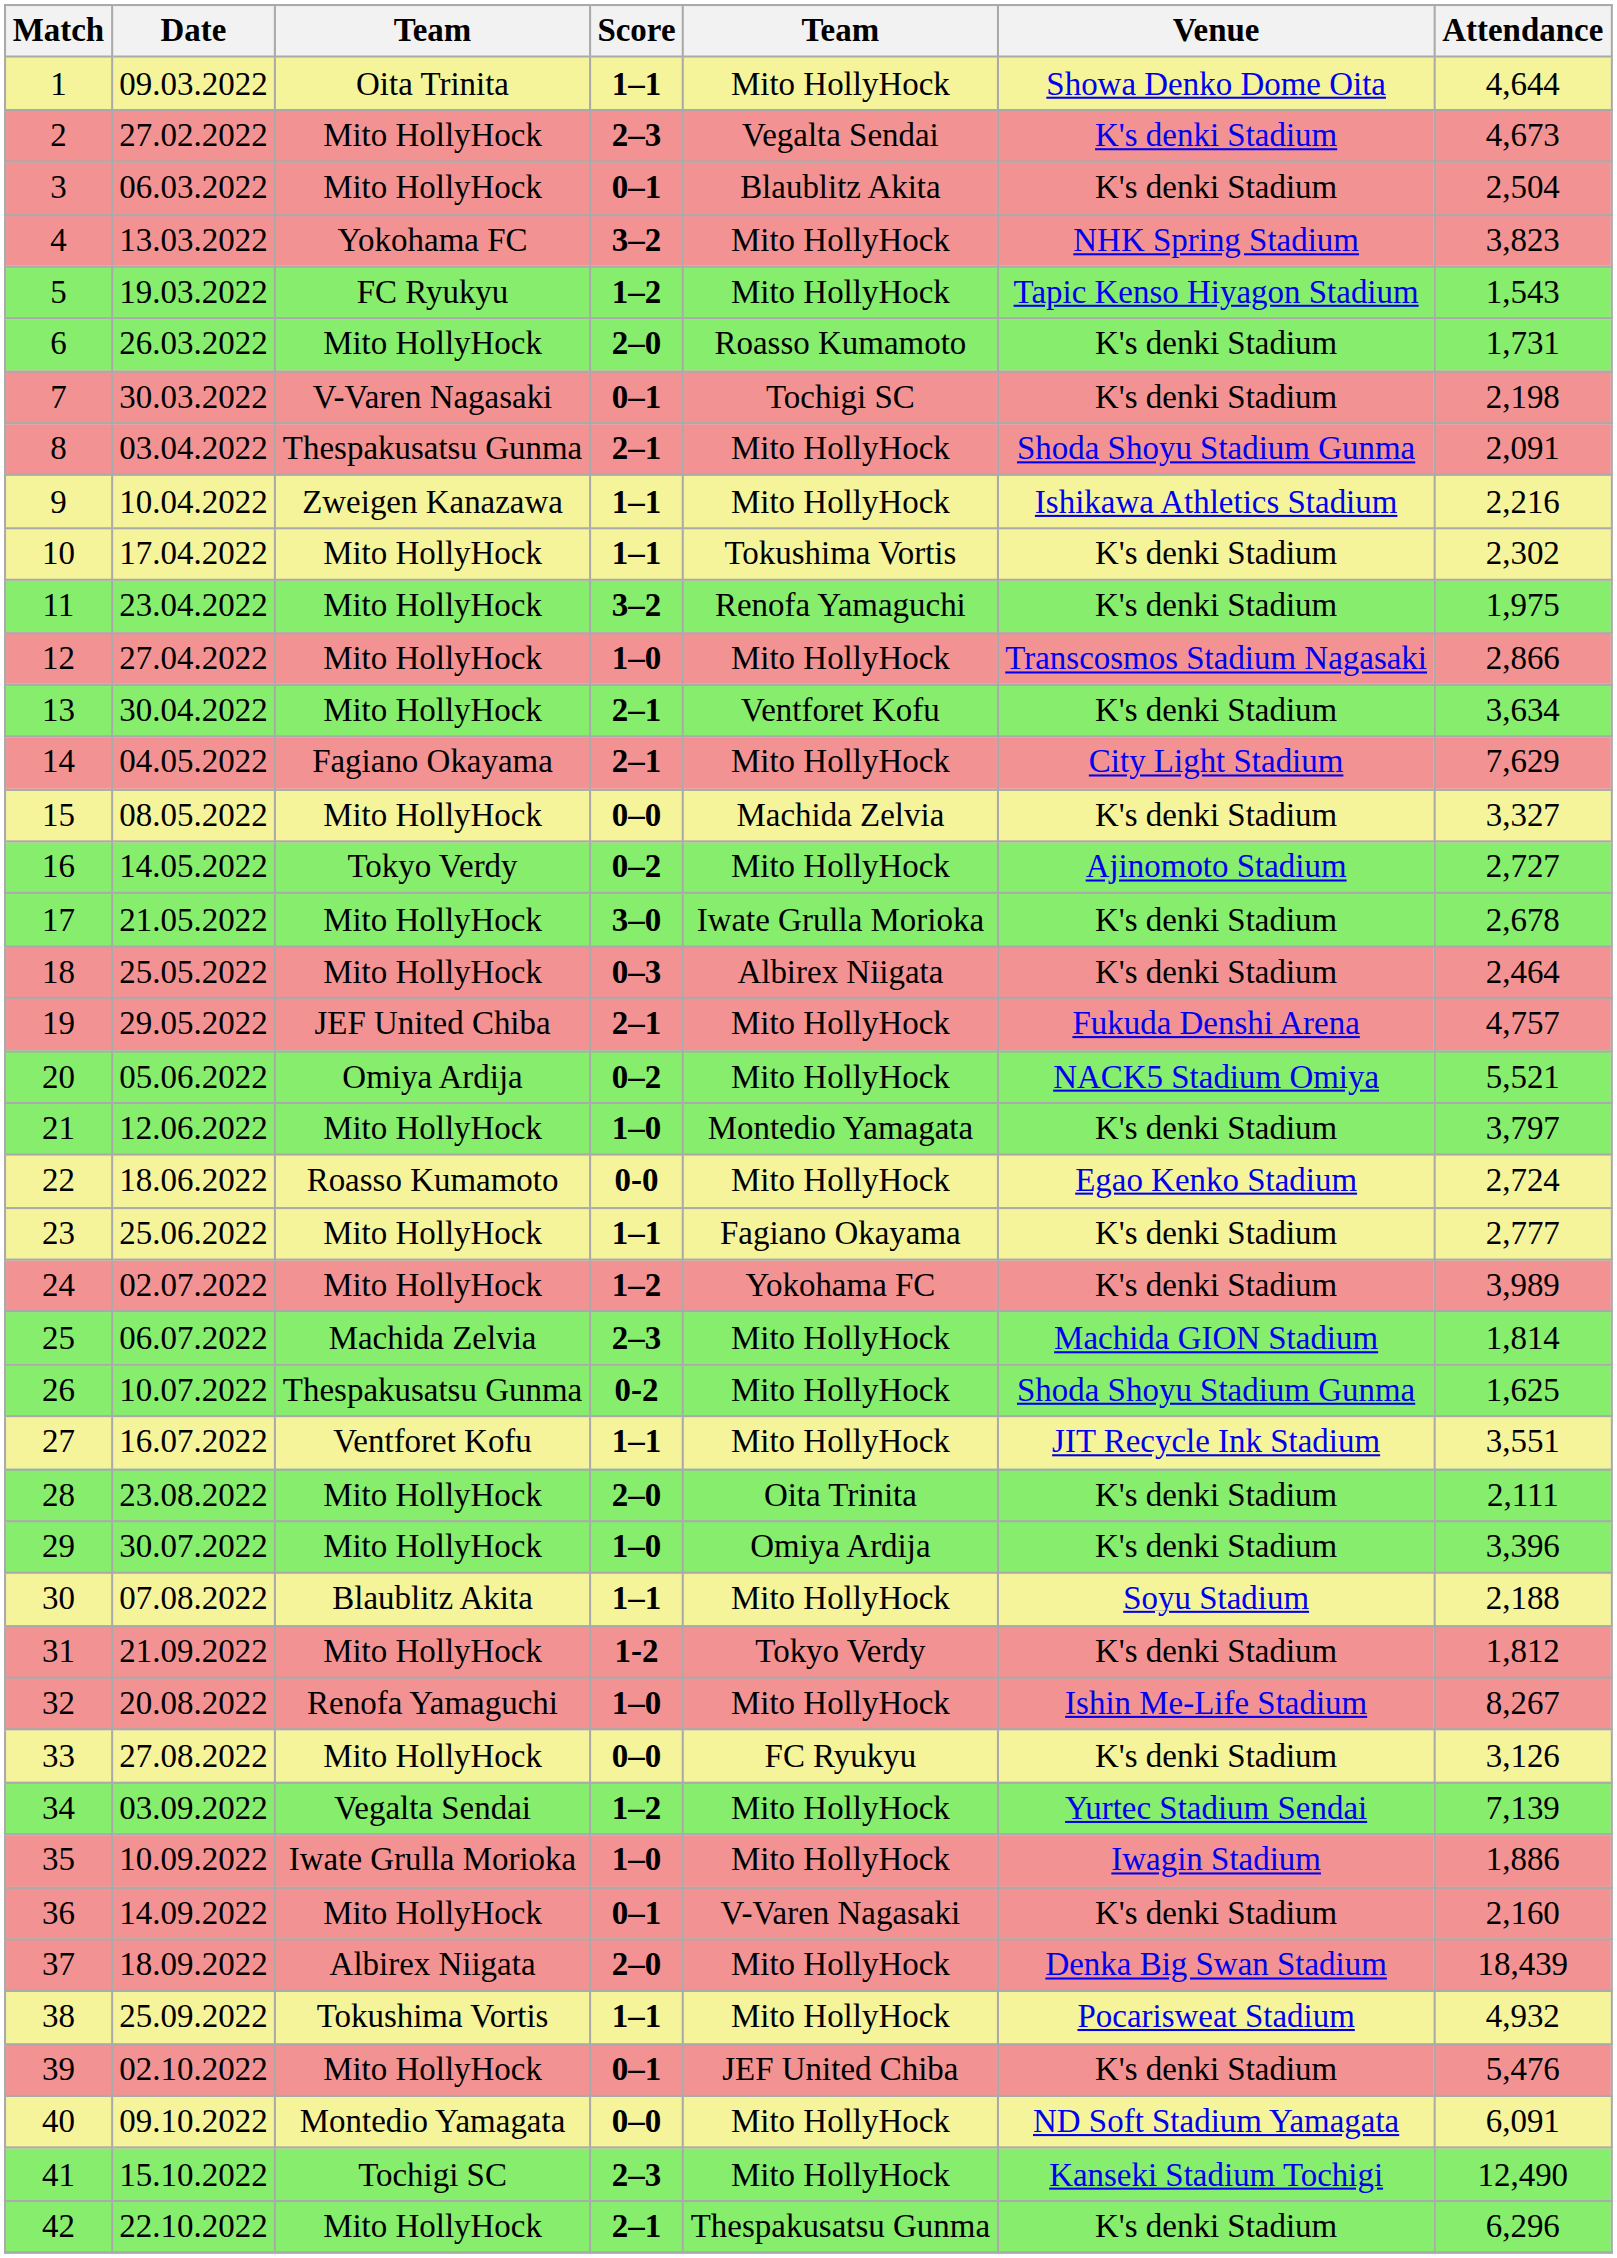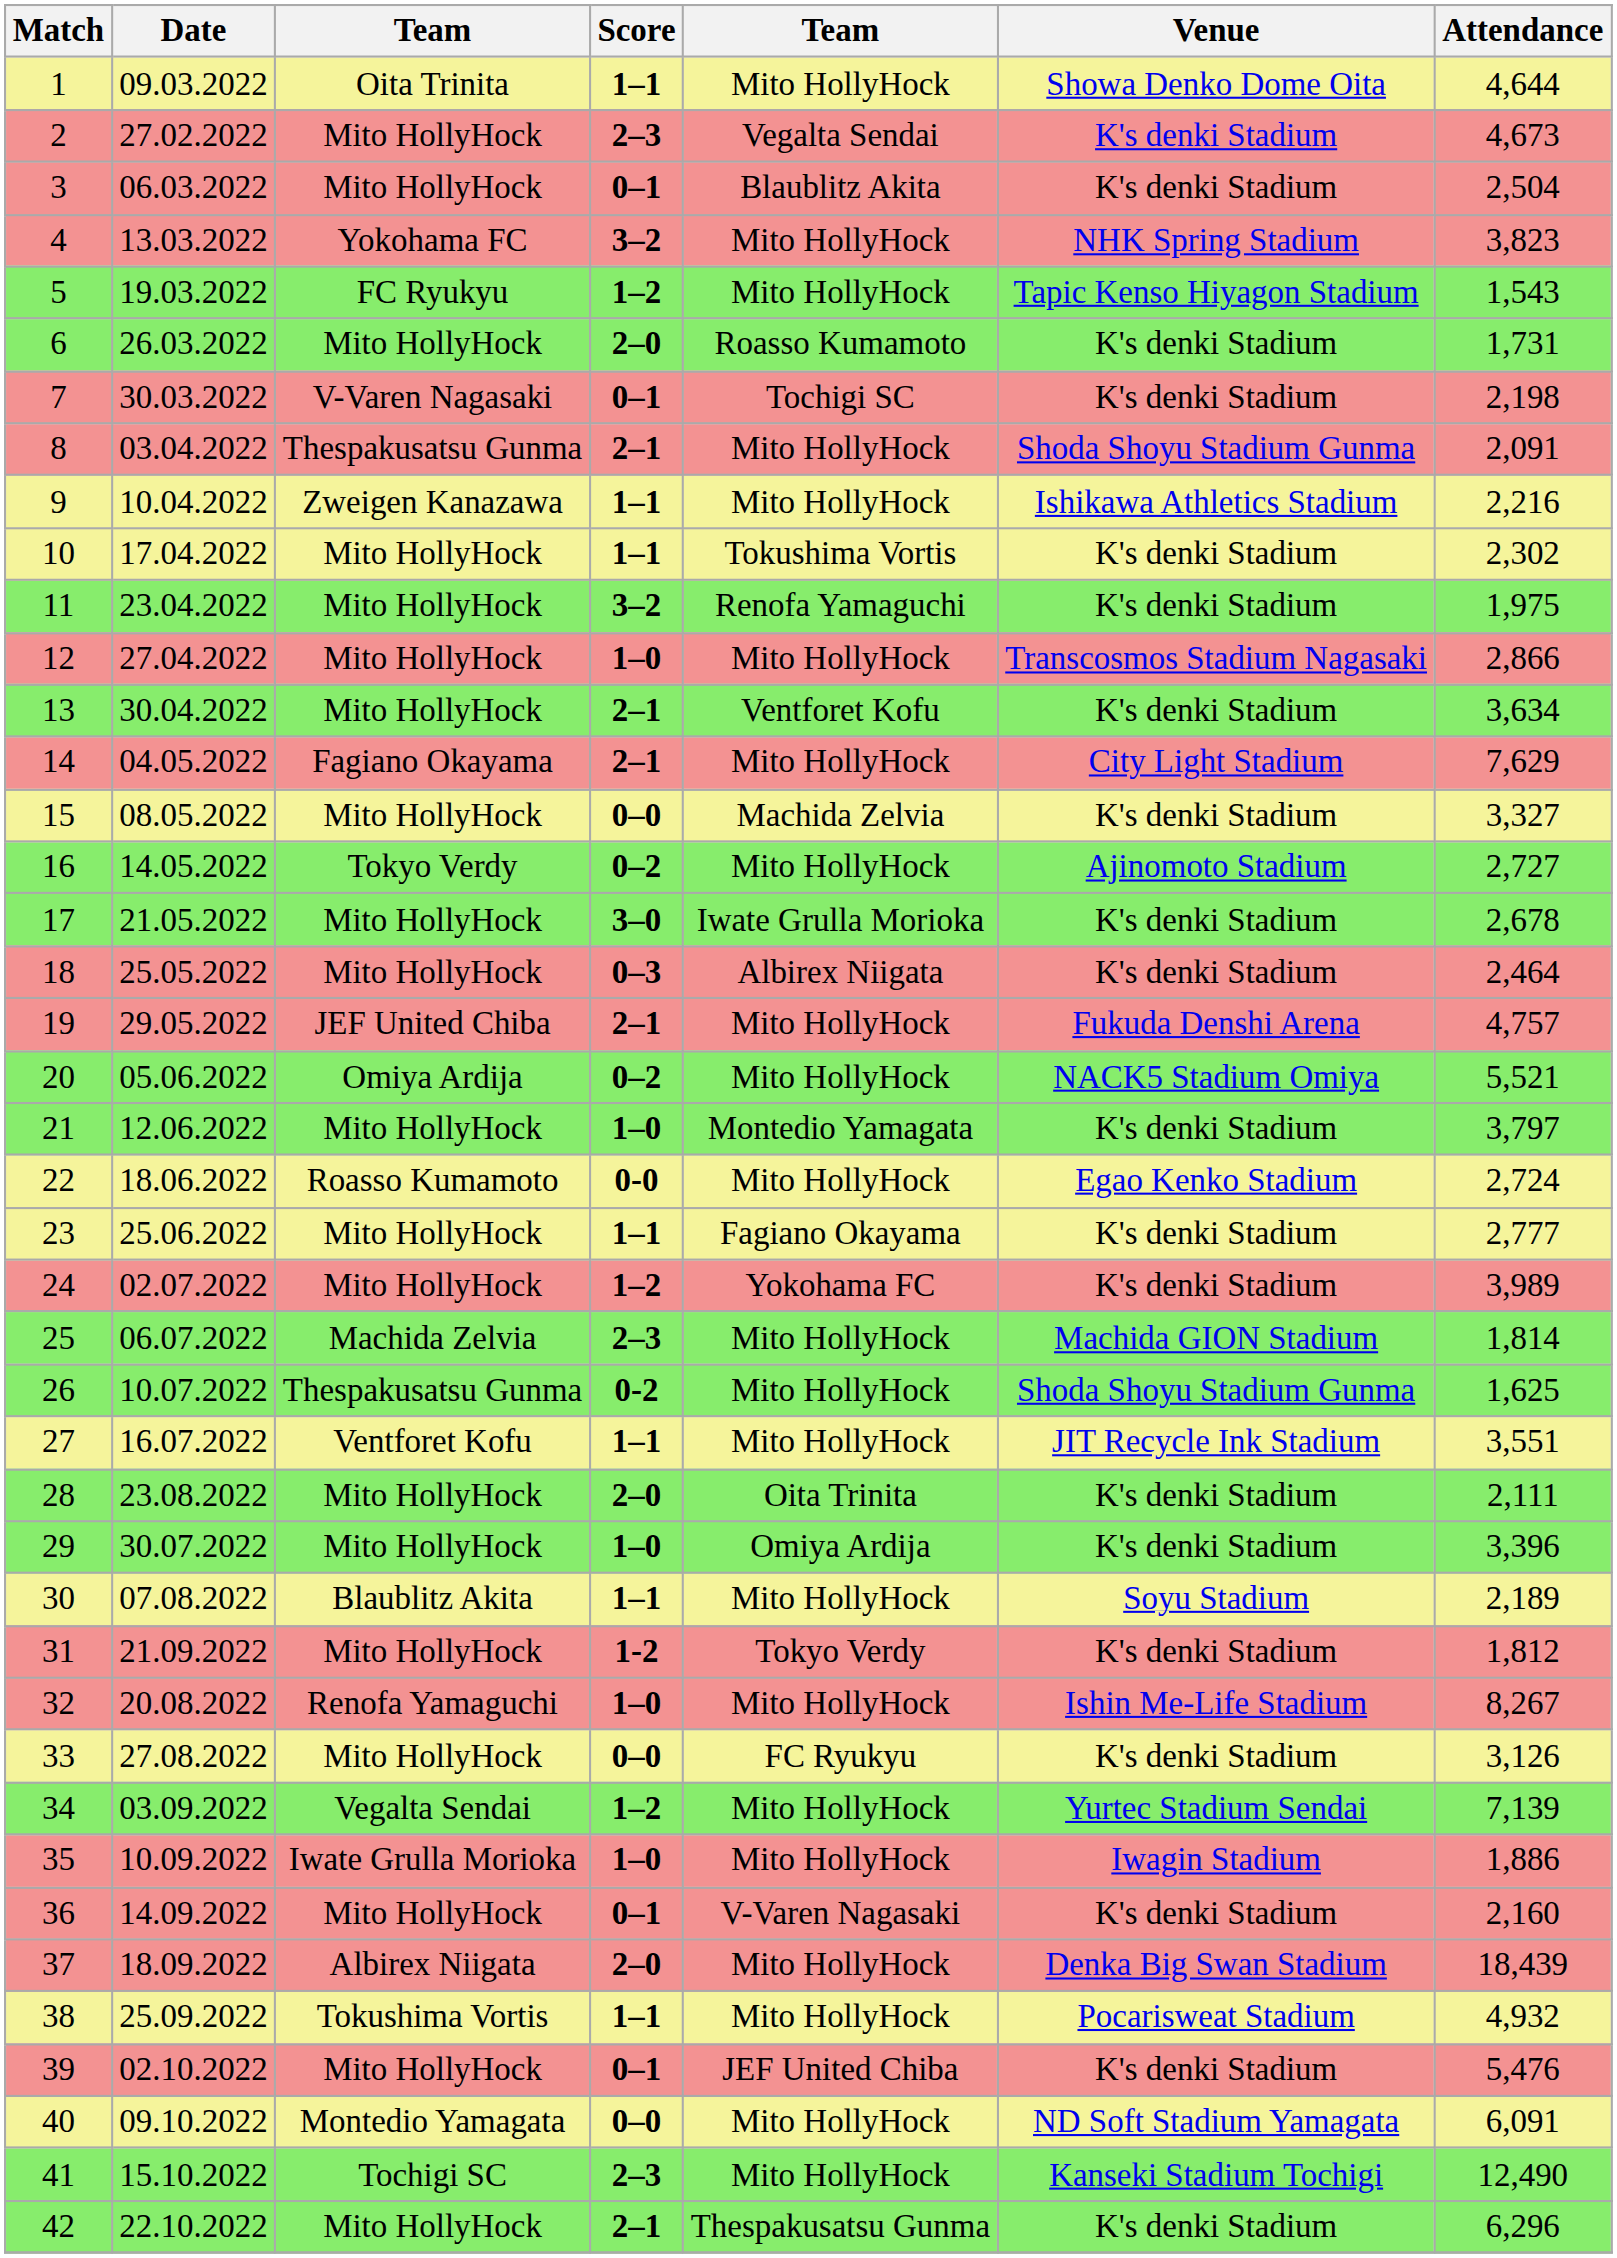(1523, 1598) 2,188 -> (1523, 1598) 2,189
